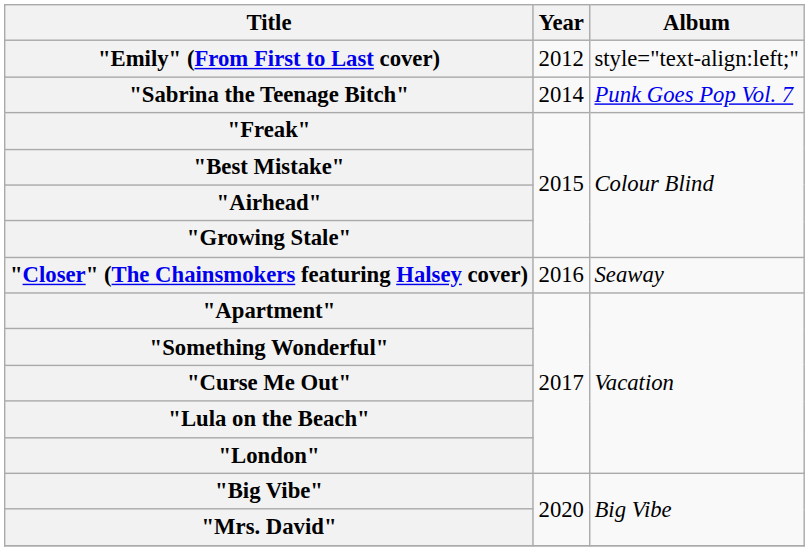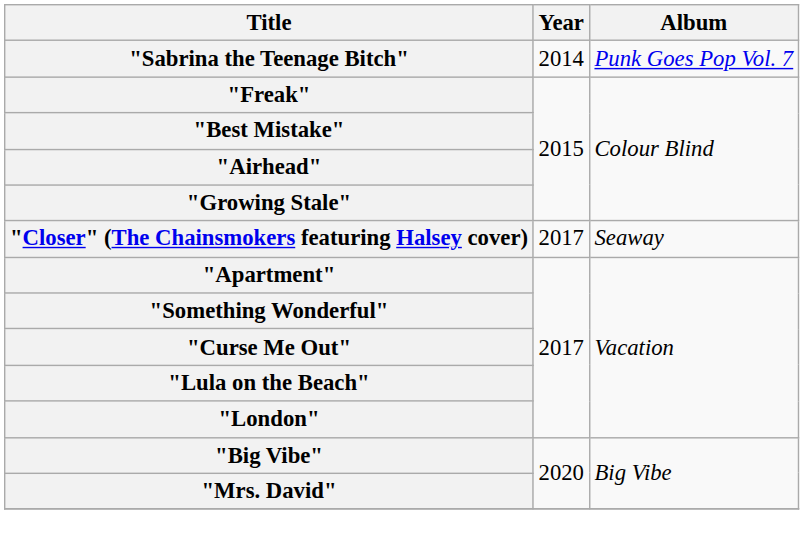- row: (269, 58)
(561, 274) 2016 -> (561, 238) 2017
